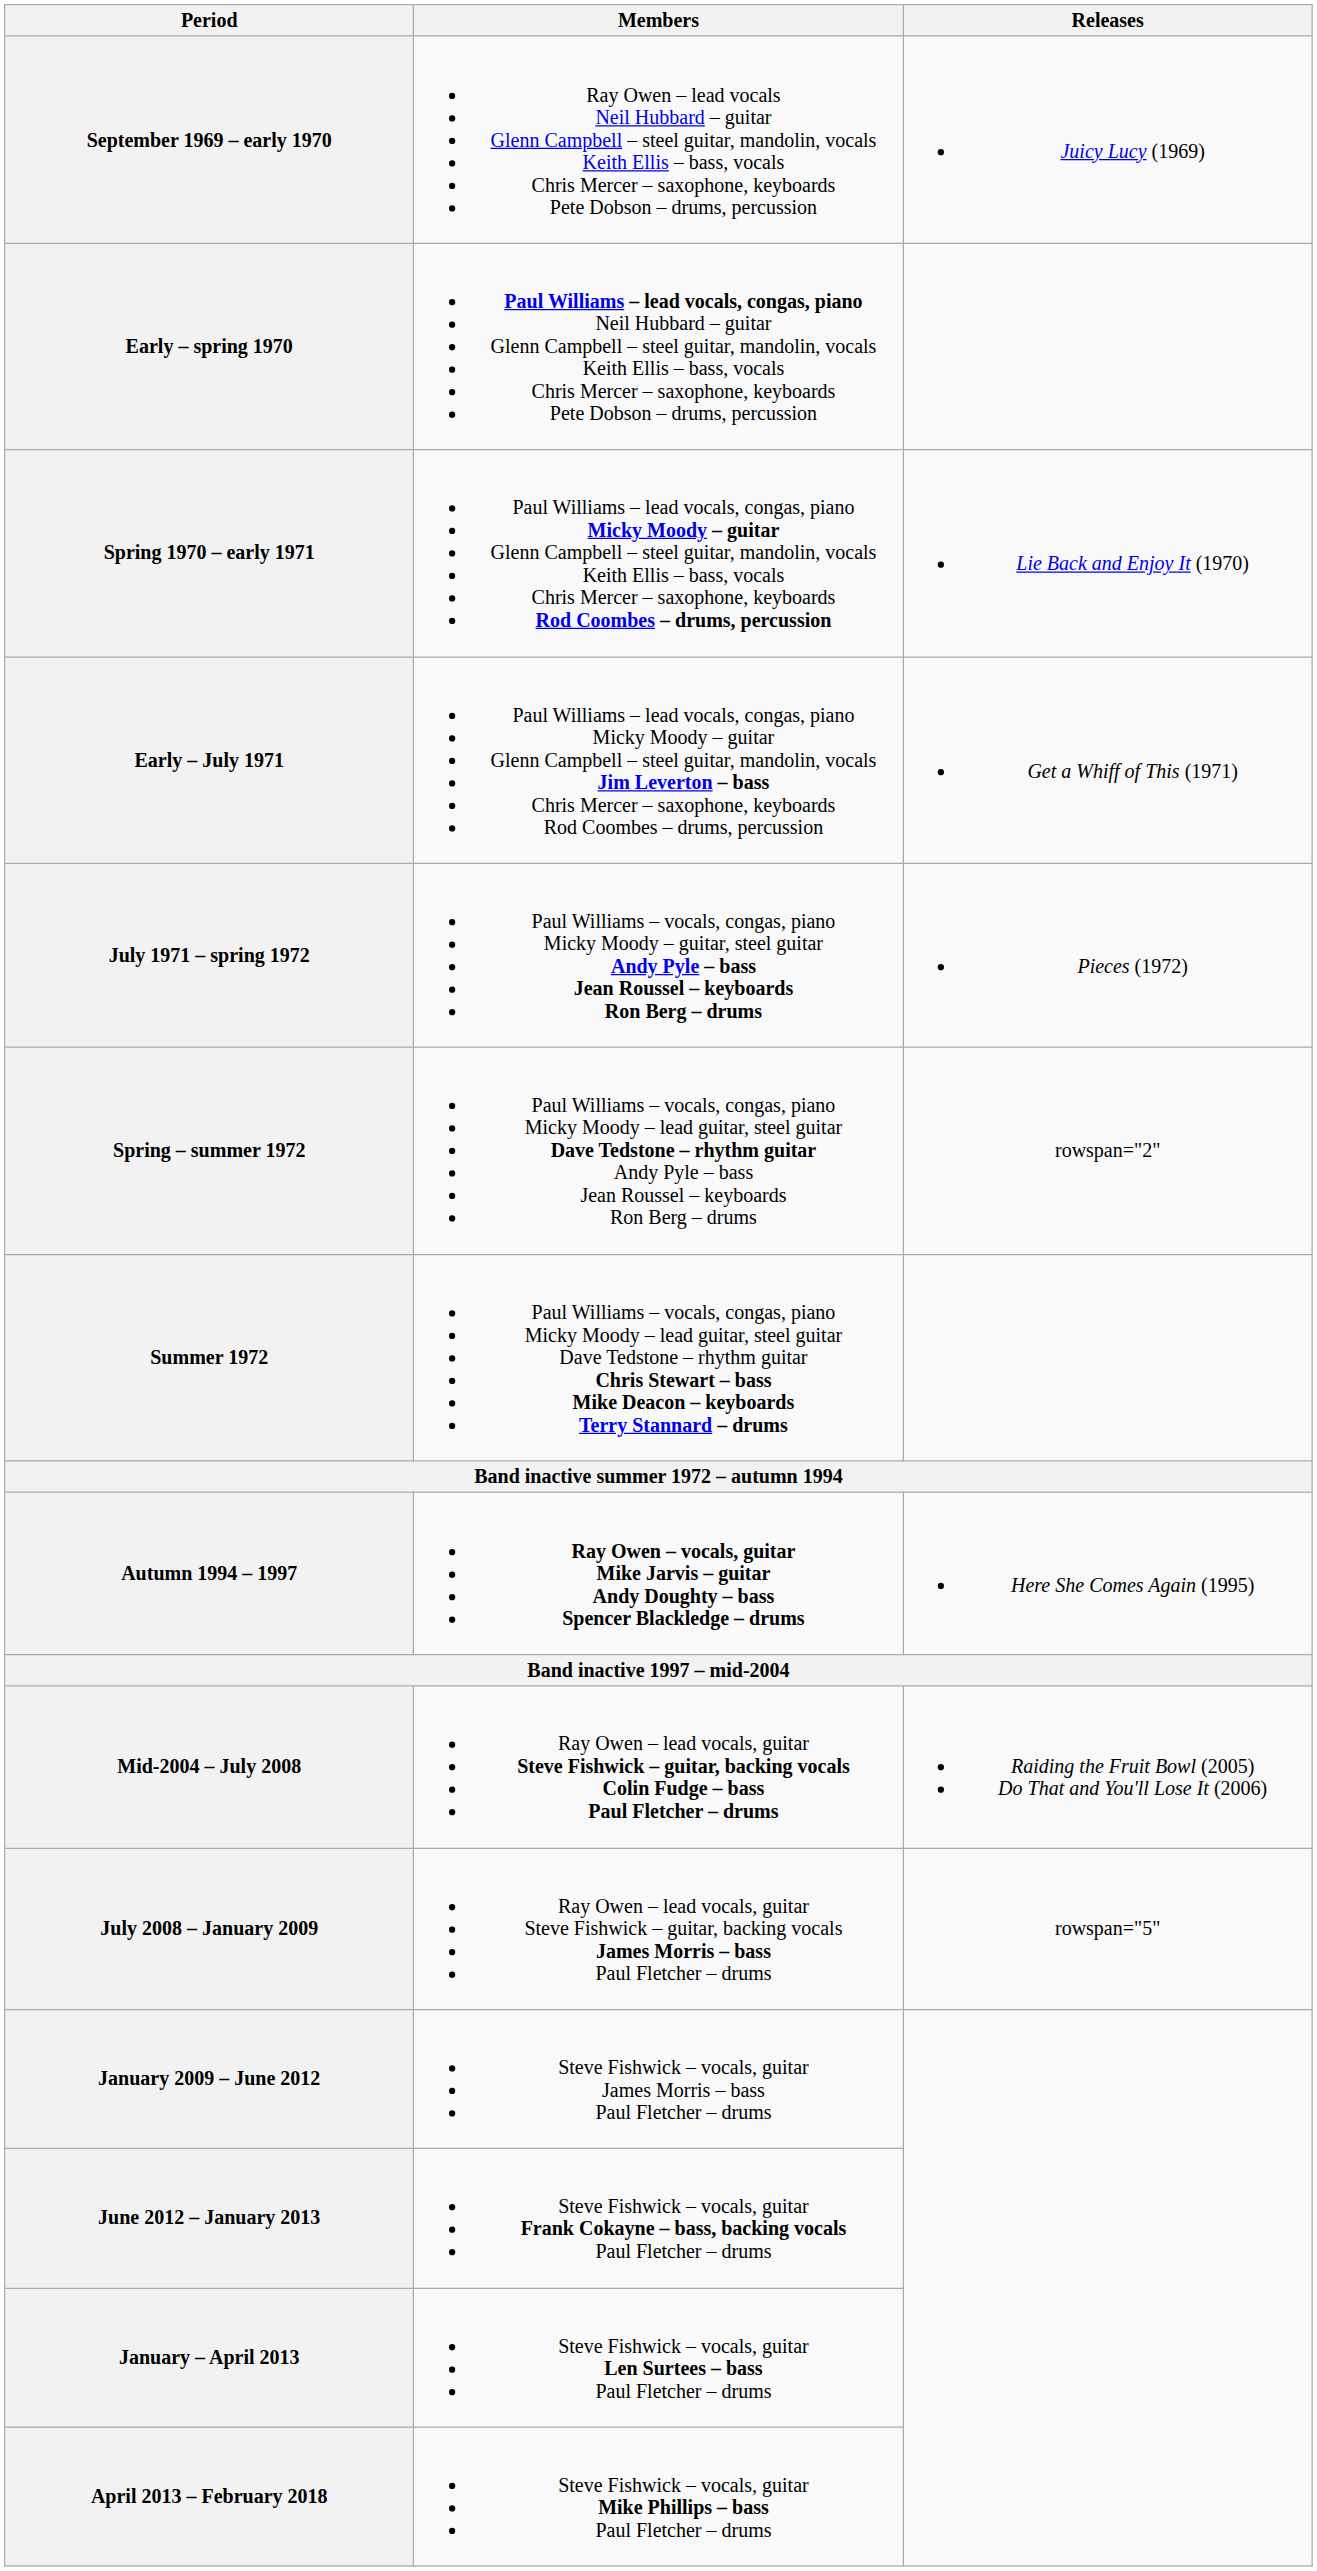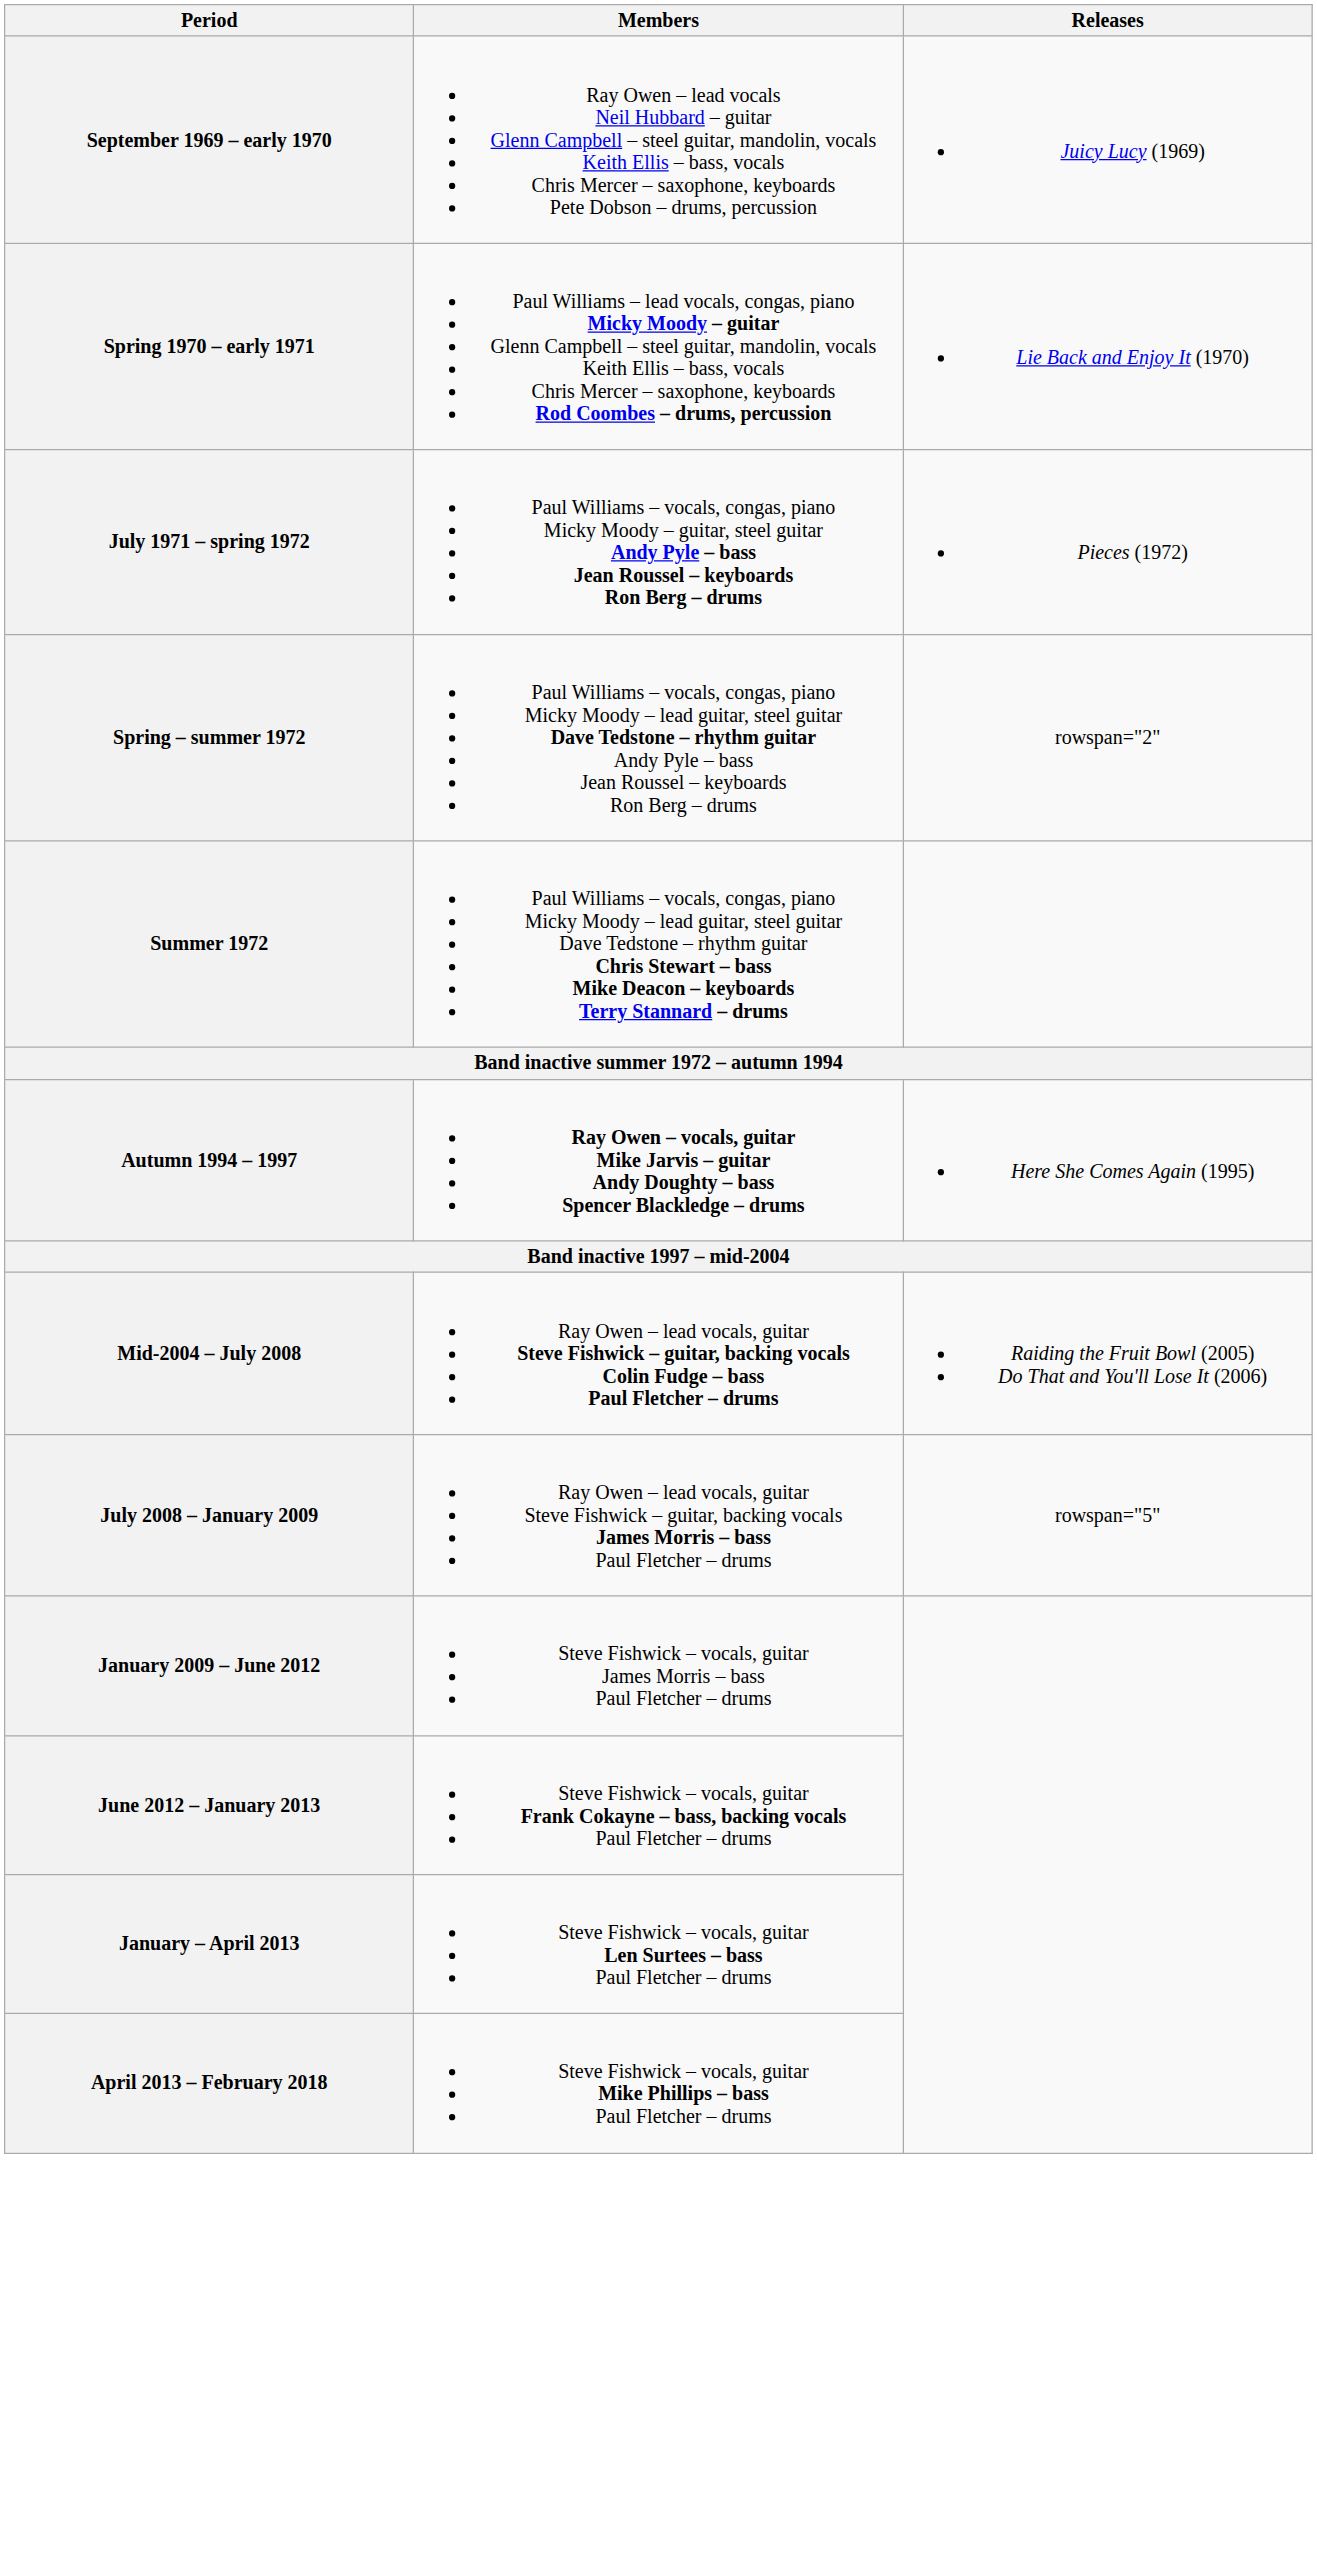- row: (209, 346)
- row: (209, 759)
